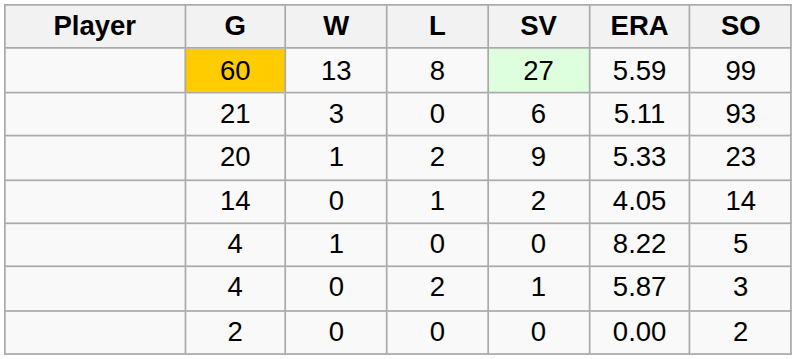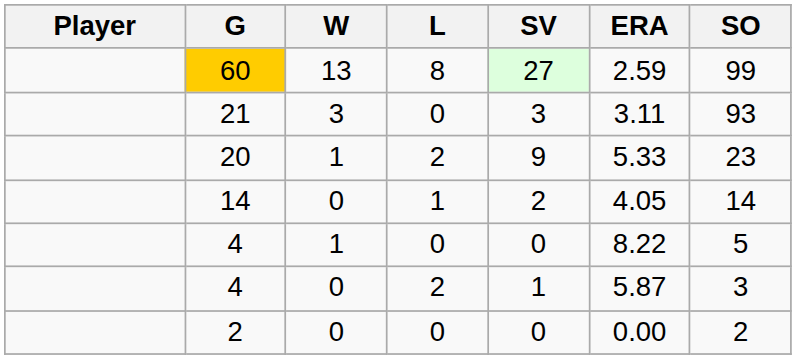(640, 69) 5.59 -> (640, 69) 2.59
(539, 113) 6 -> (539, 113) 3
(640, 113) 5.11 -> (640, 113) 3.11
